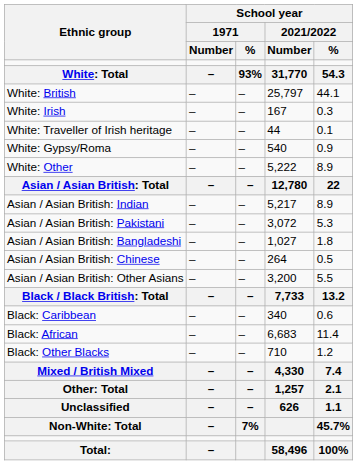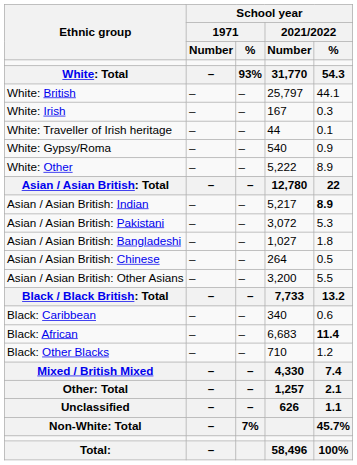(325, 204) normal -> (325, 204) bold
(328, 334) normal -> (328, 334) bold
